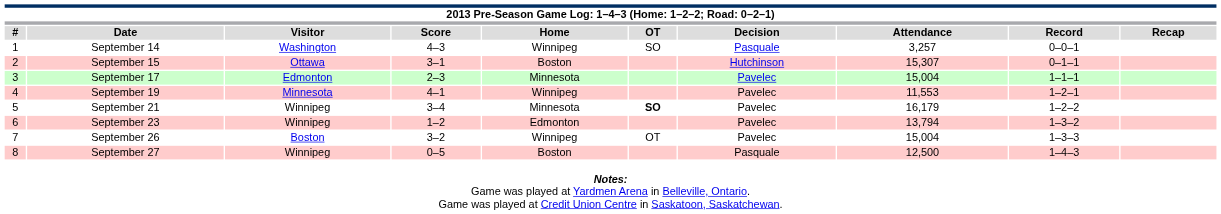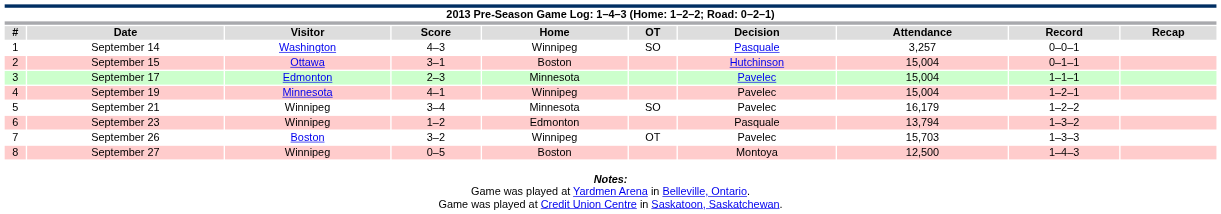(922, 62) 15,307 -> (922, 62) 15,004
(922, 92) 11,553 -> (922, 92) 15,004
(653, 107) bold -> (653, 107) normal
(757, 122) Pavelec -> (757, 122) Pasquale
(922, 137) 15,004 -> (922, 137) 15,703
(757, 152) Pasquale -> (757, 152) Montoya
